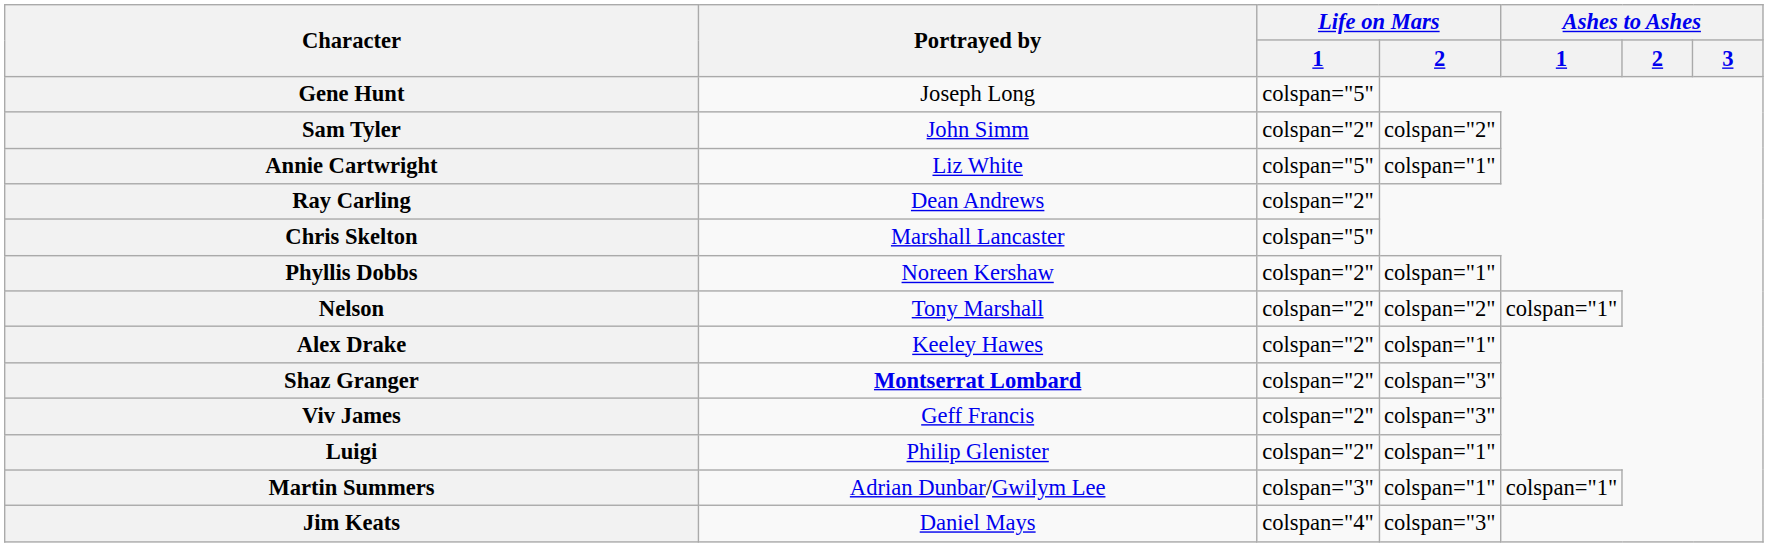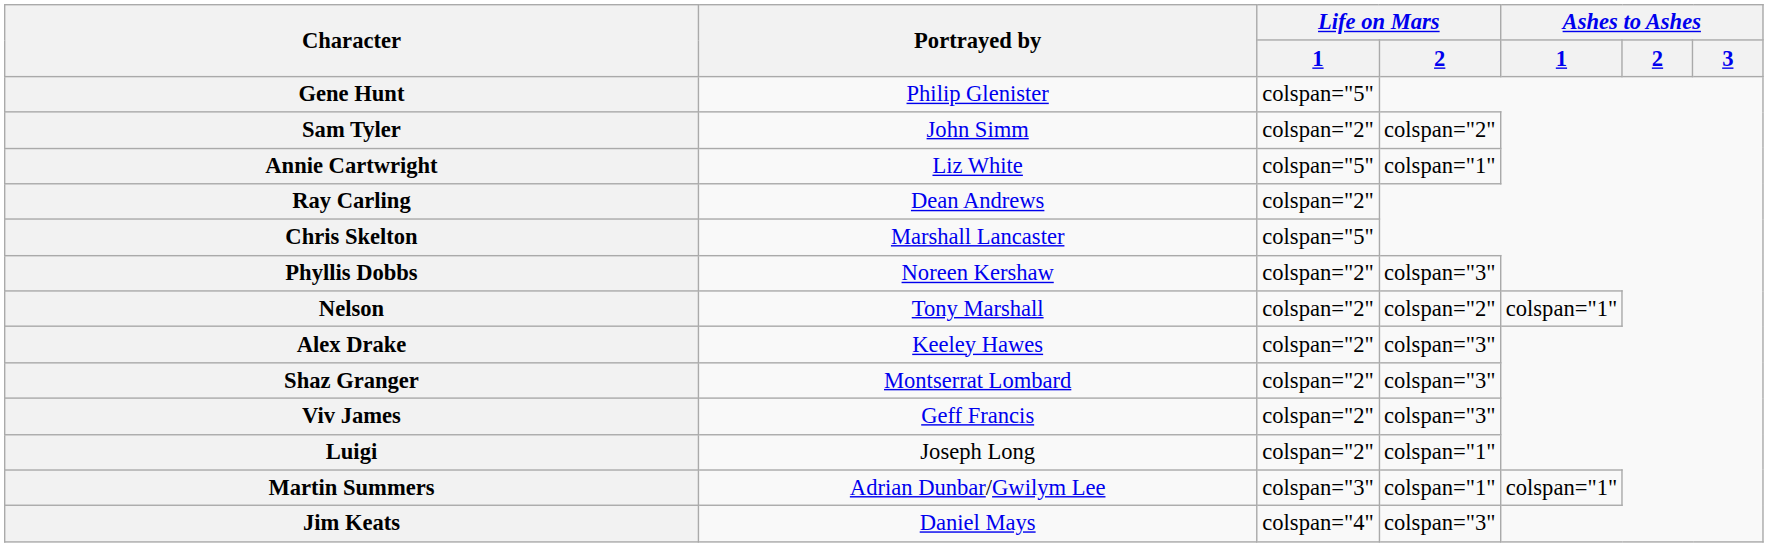(978, 93) Joseph Long -> (978, 93) Philip Glenister
(1440, 272) colspan="1" -> (1440, 272) colspan="3"
(1440, 344) colspan="1" -> (1440, 344) colspan="3"
(978, 380) bold -> (978, 380) normal
(978, 451) Philip Glenister -> (978, 451) Joseph Long
